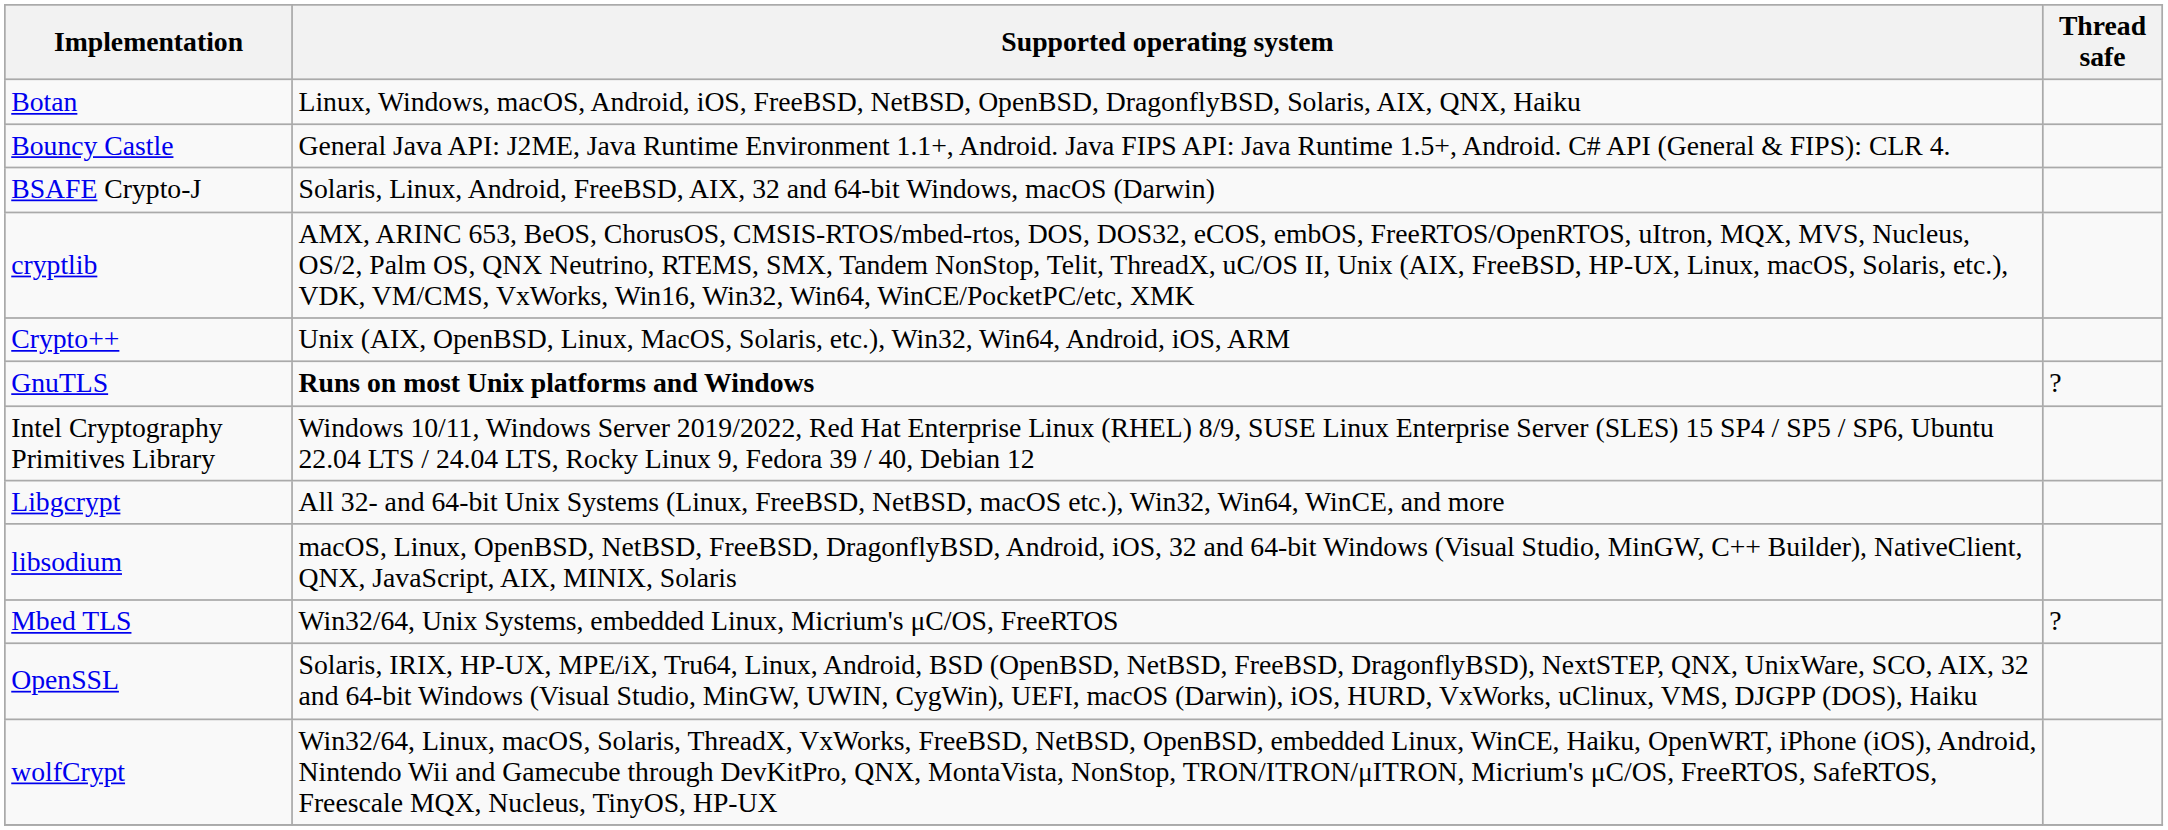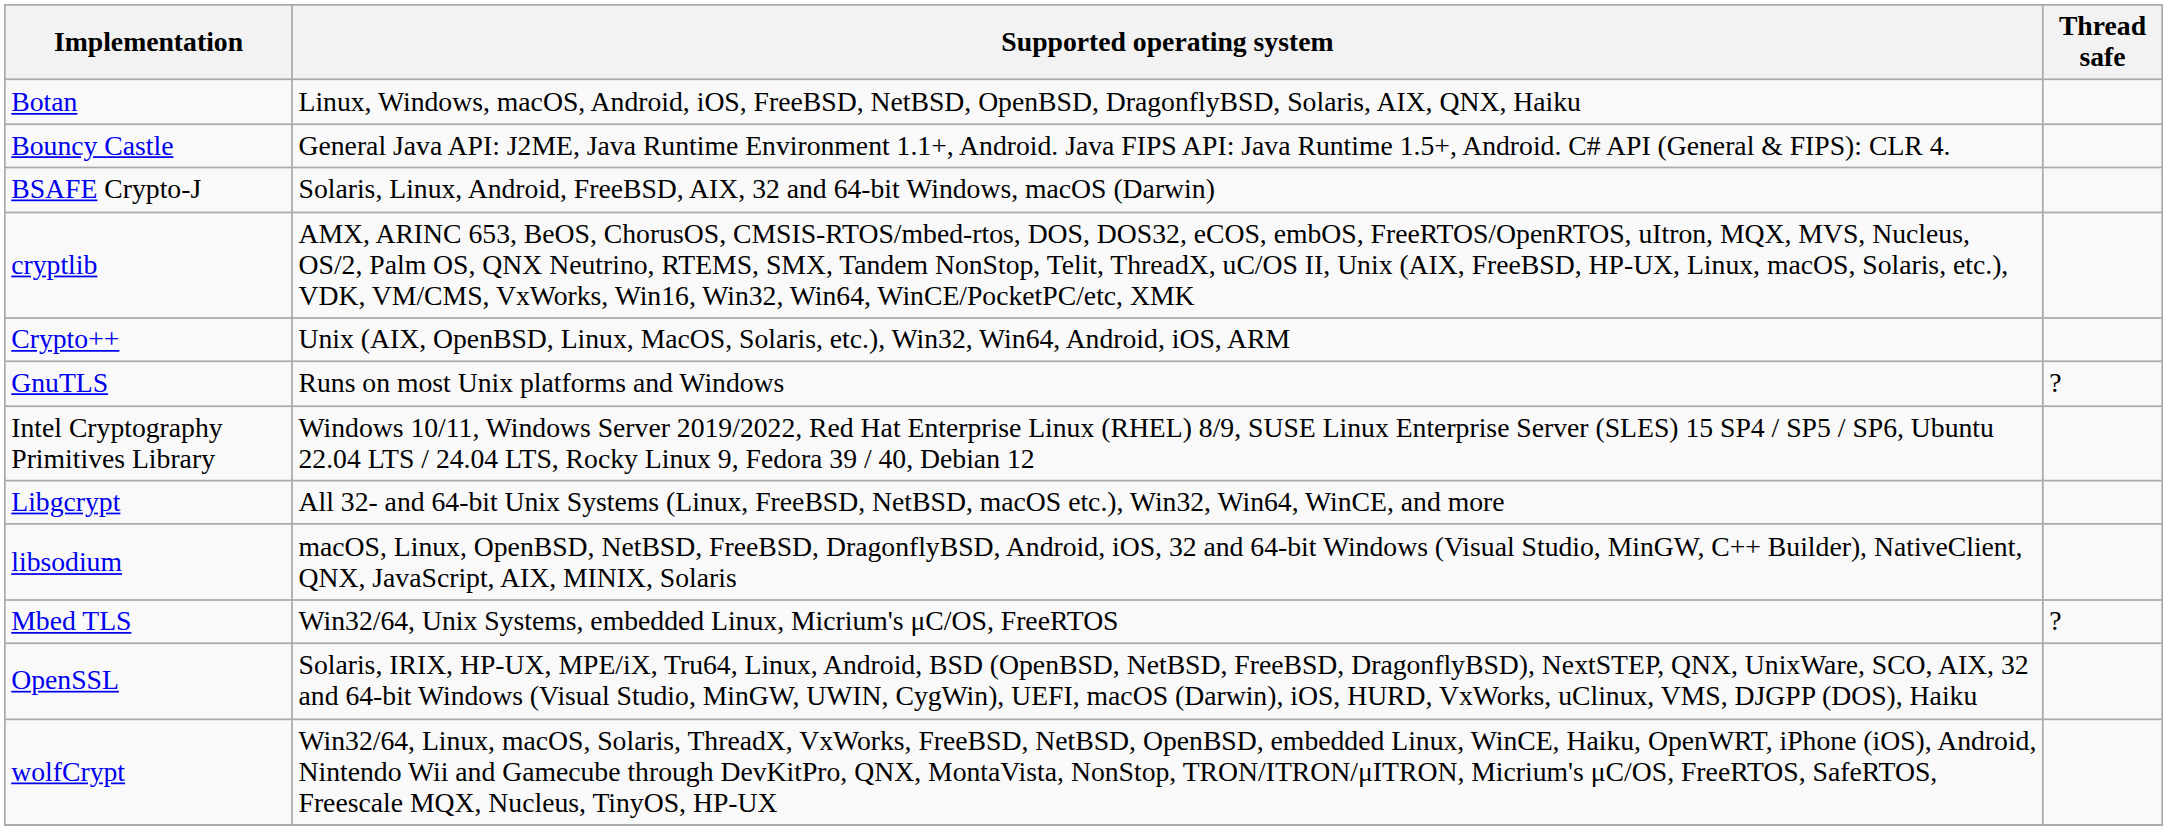(556, 383) bold -> (541, 383) normal
